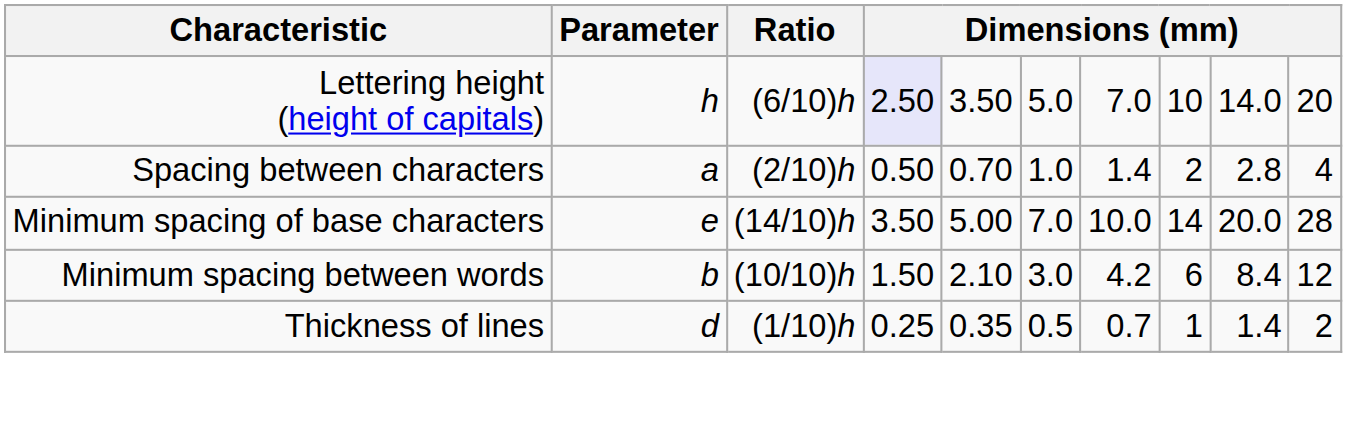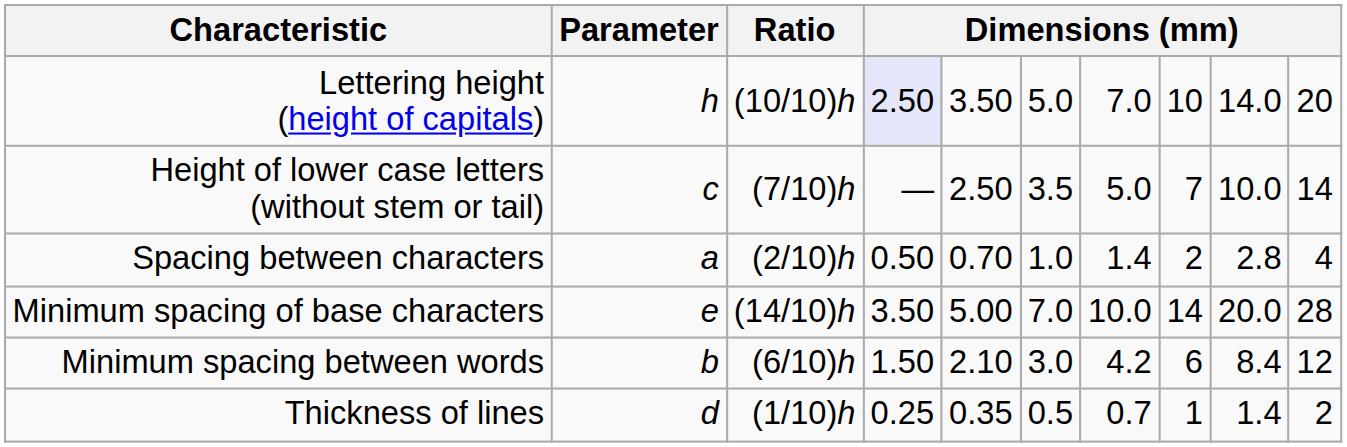(804, 100) (6/10)h -> (795, 100) (10/10)h
+ row: (347, 188)
(795, 274) (10/10)h -> (804, 362) (6/10)h
